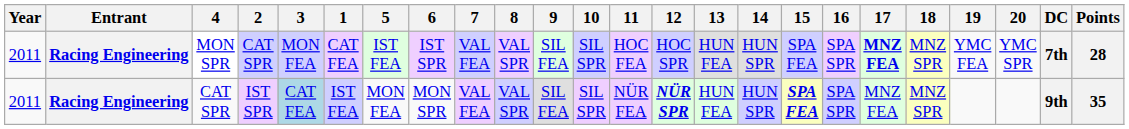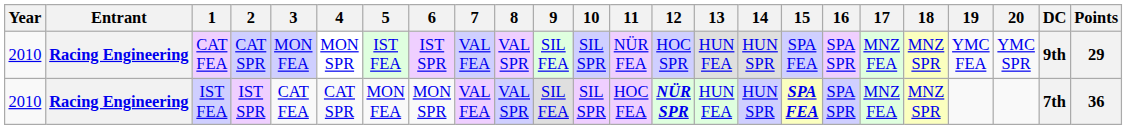columns swapped: (343, 17) <-> (216, 17)
(25, 54) 2011 -> (25, 54) 2010
(631, 54) HOC FEA -> (631, 54) NÜR FEA
(883, 54) bold -> (882, 54) normal
(1056, 54) 7th -> (1055, 54) 9th
(1098, 54) 28 -> (1096, 54) 29
(25, 101) 2011 -> (25, 101) 2010
(301, 101) lightblue background -> (293, 101) no background
(631, 101) NÜR FEA -> (631, 101) HOC FEA
(1056, 101) 9th -> (1055, 101) 7th
(1098, 101) 35 -> (1096, 101) 36
